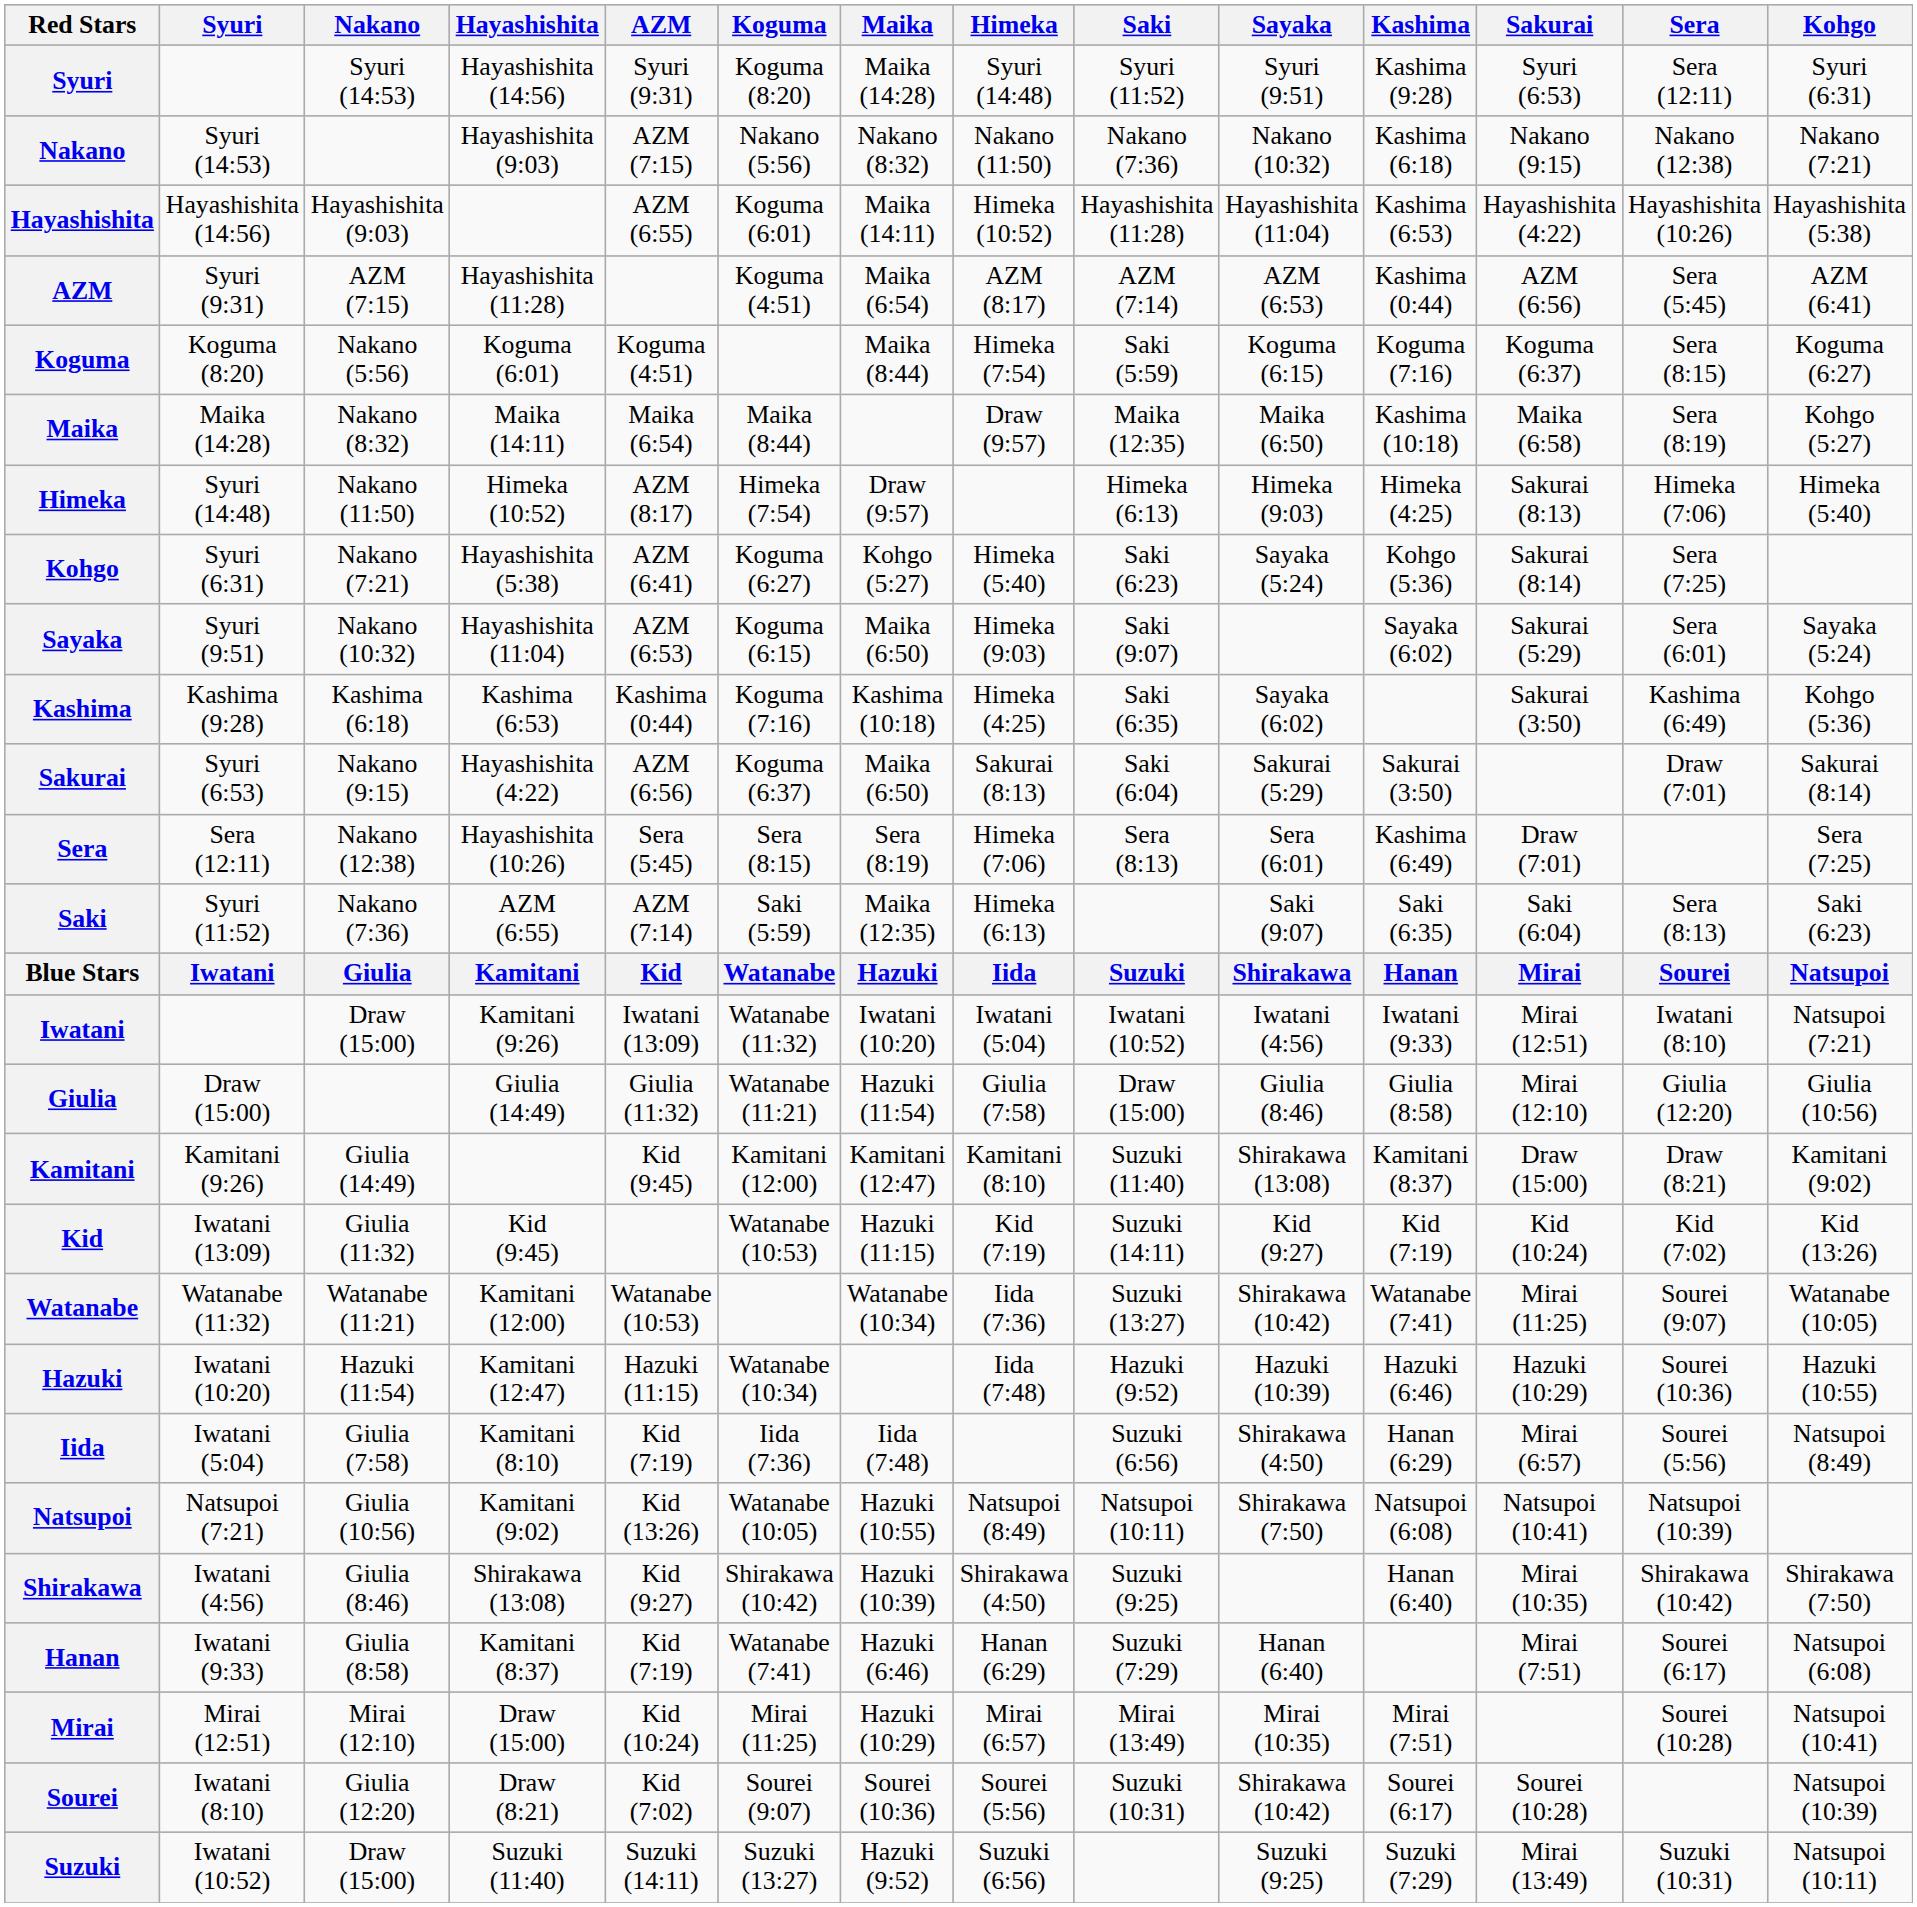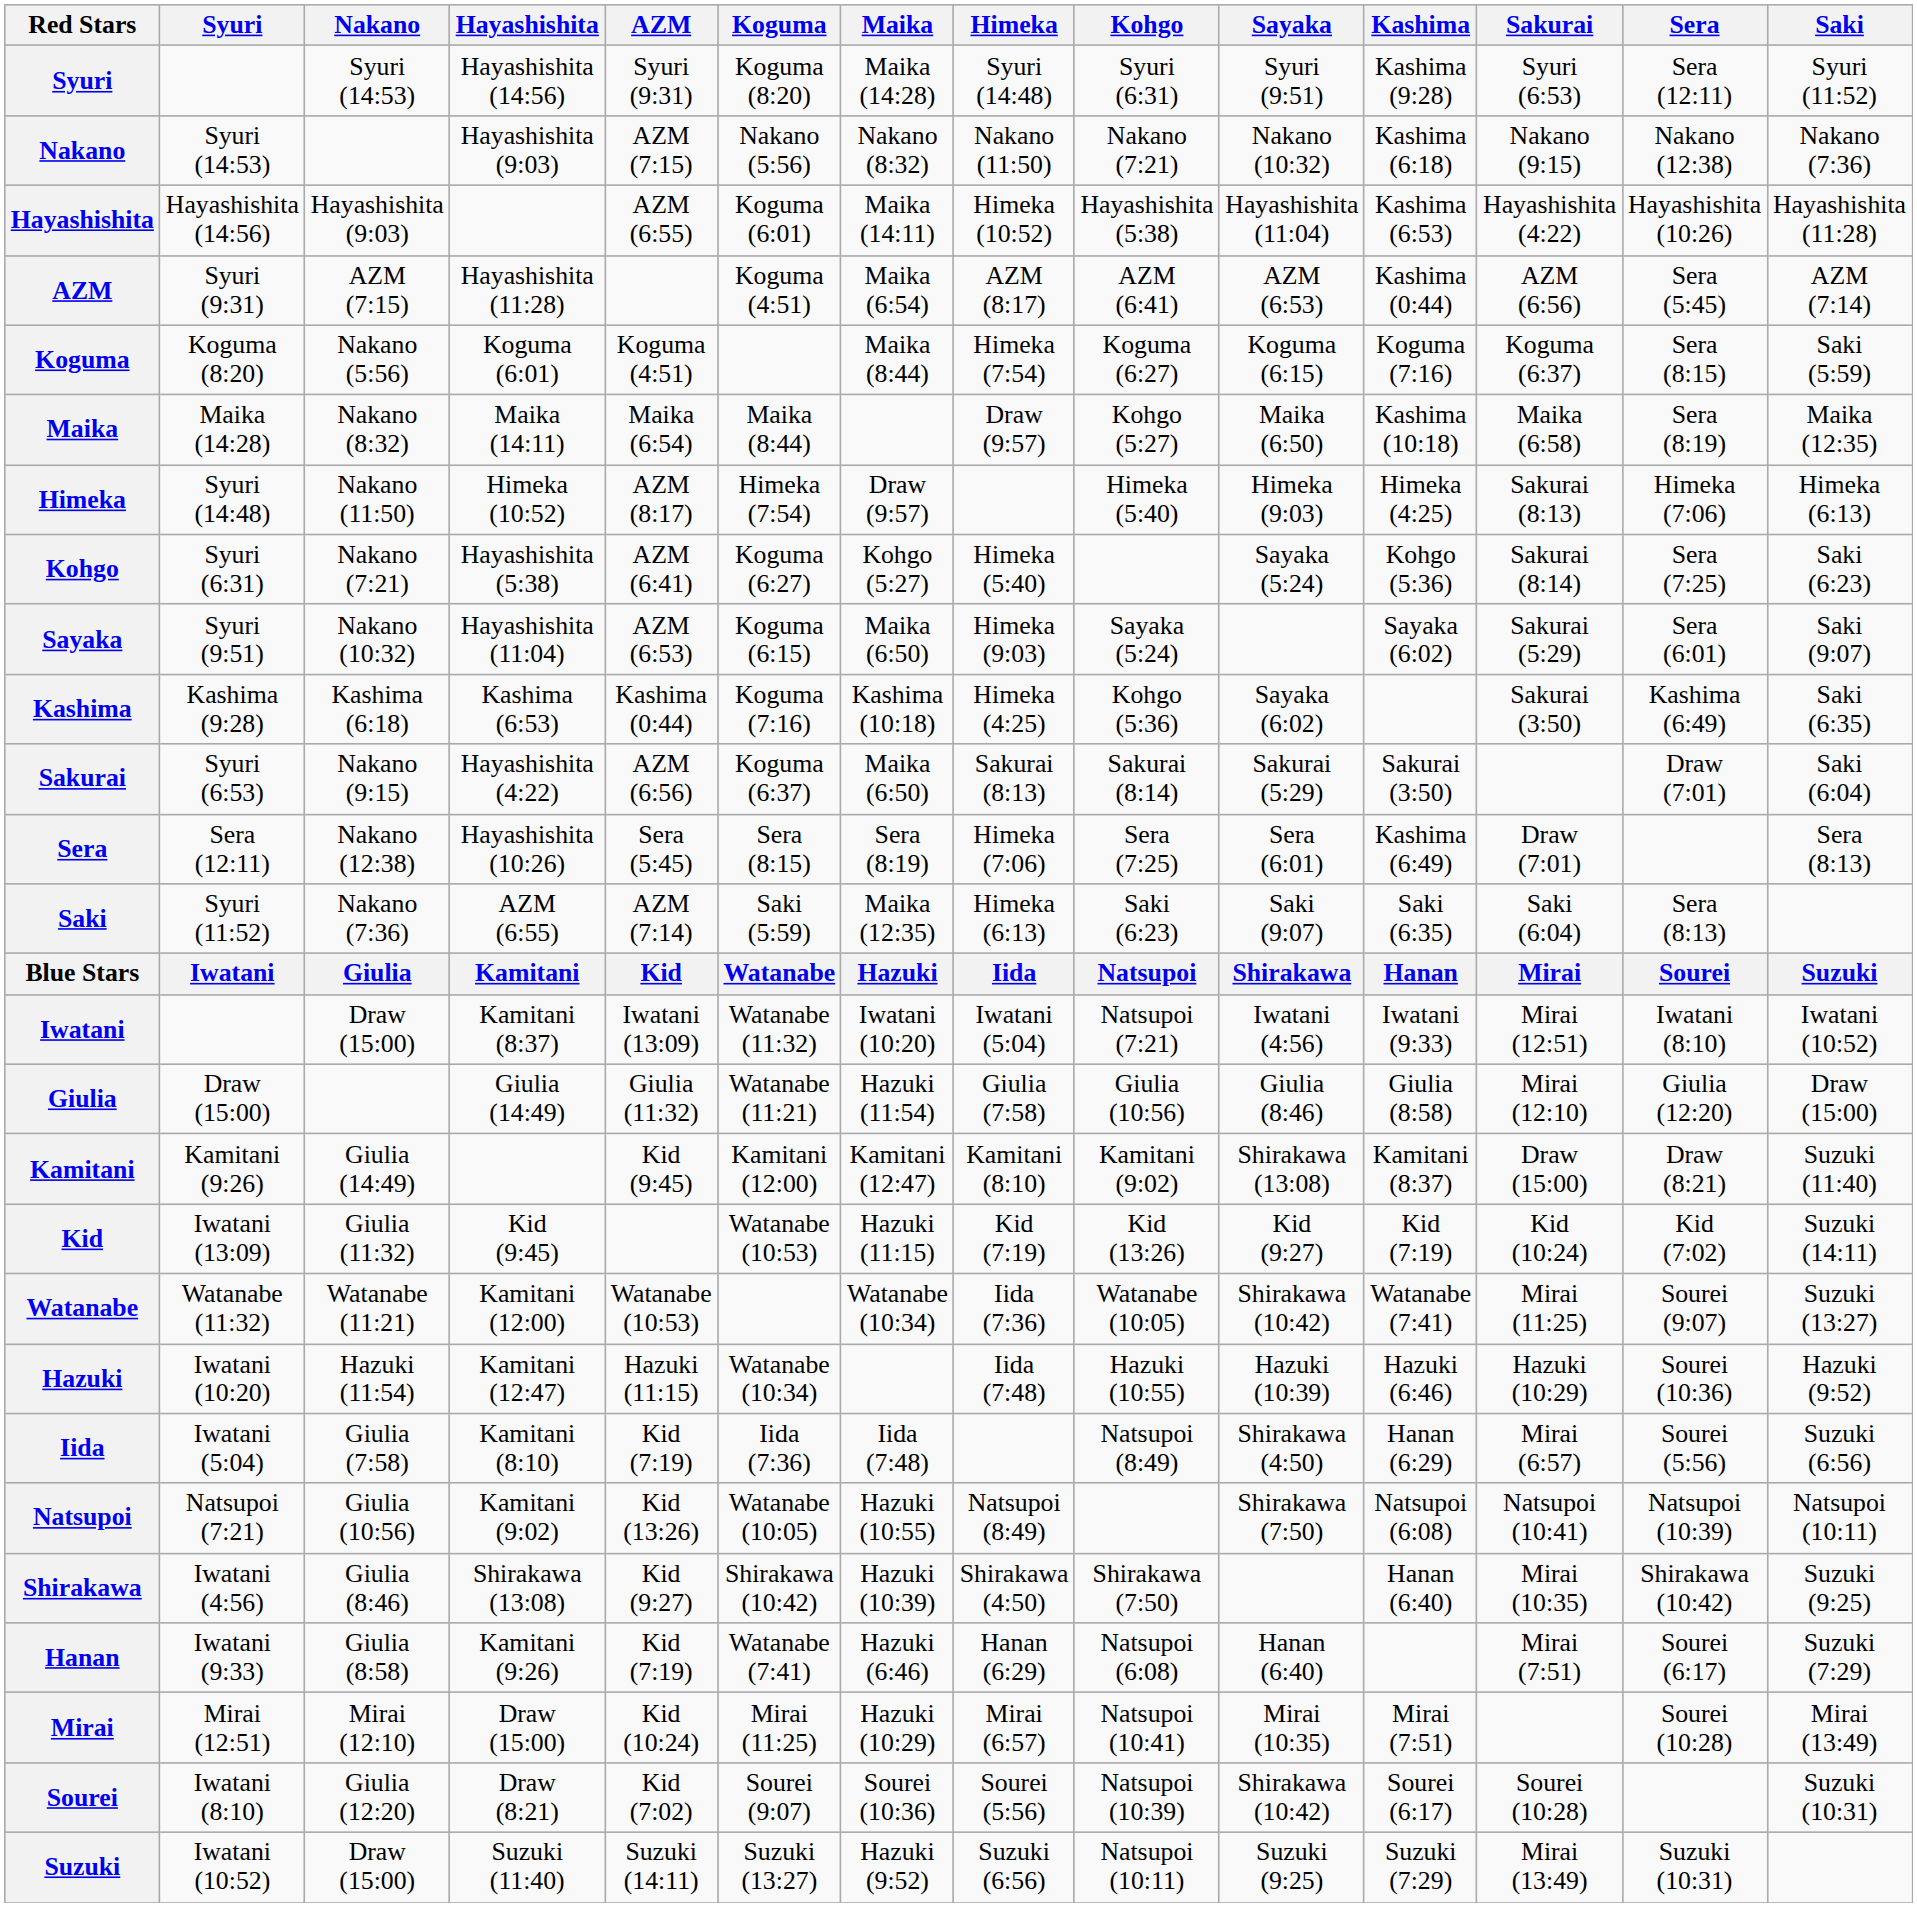columns swapped: (1840, 24) <-> (1147, 24)
(527, 1028) Kamitani (9:26) -> (527, 1028) Kamitani (8:37)
(527, 1657) Kamitani (8:37) -> (527, 1657) Kamitani (9:26)
